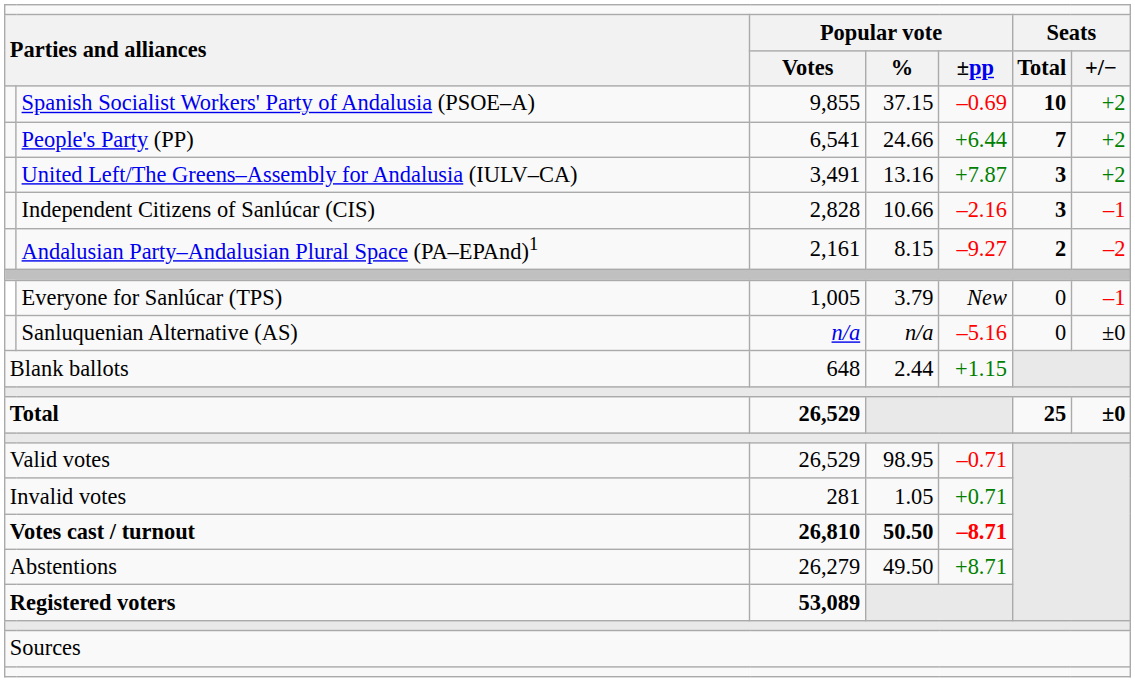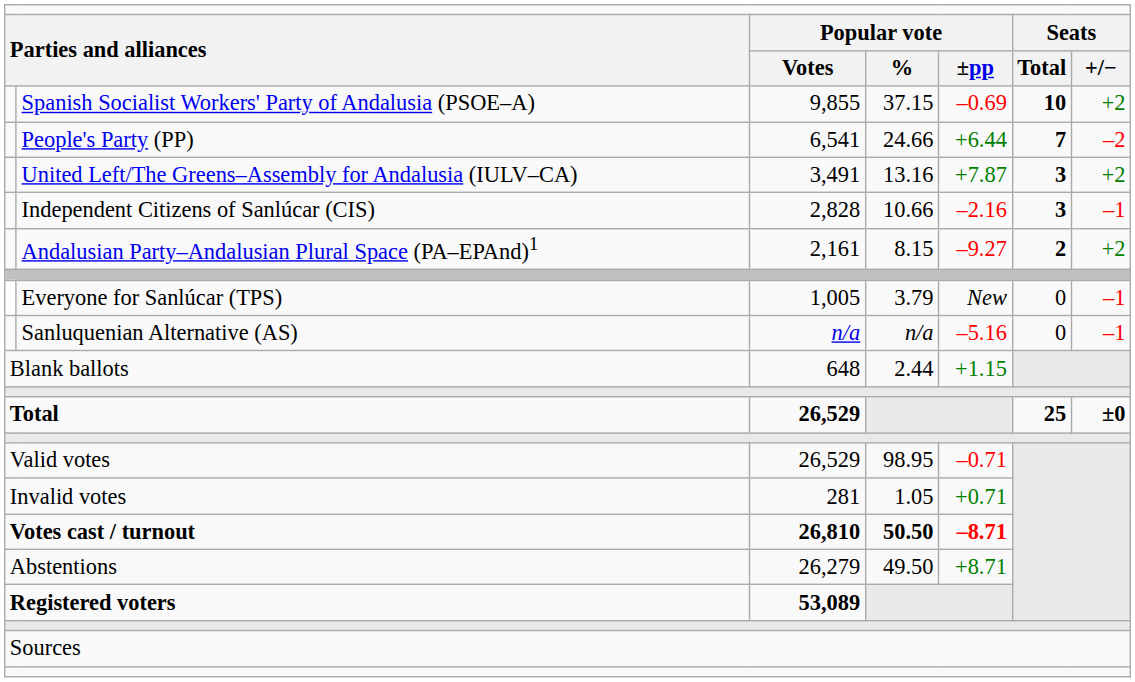(1114, 139) +2 -> (1114, 139) –2
(1114, 248) –2 -> (1114, 248) +2
(1114, 333) ±0 -> (1114, 333) –1
